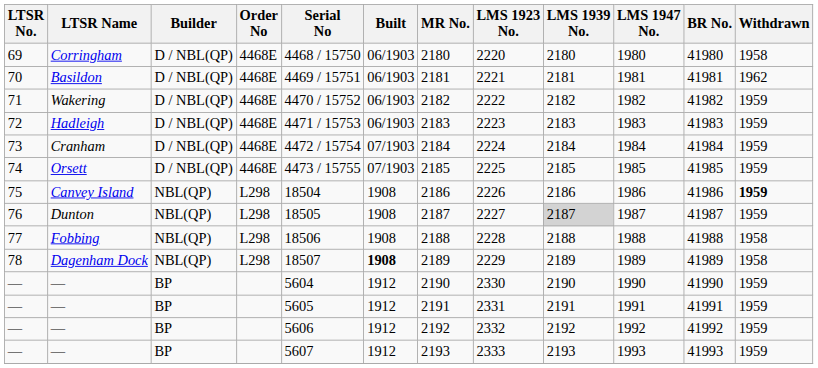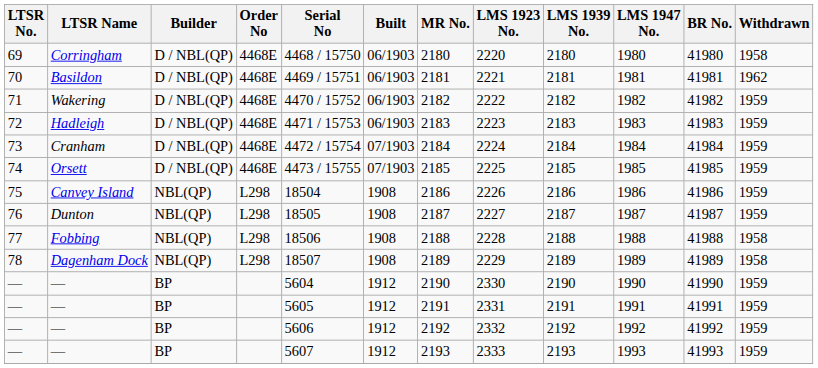(753, 191) bold -> (753, 191) normal
(561, 214) lightgrey background -> (561, 214) no background
(382, 260) bold -> (382, 260) normal
